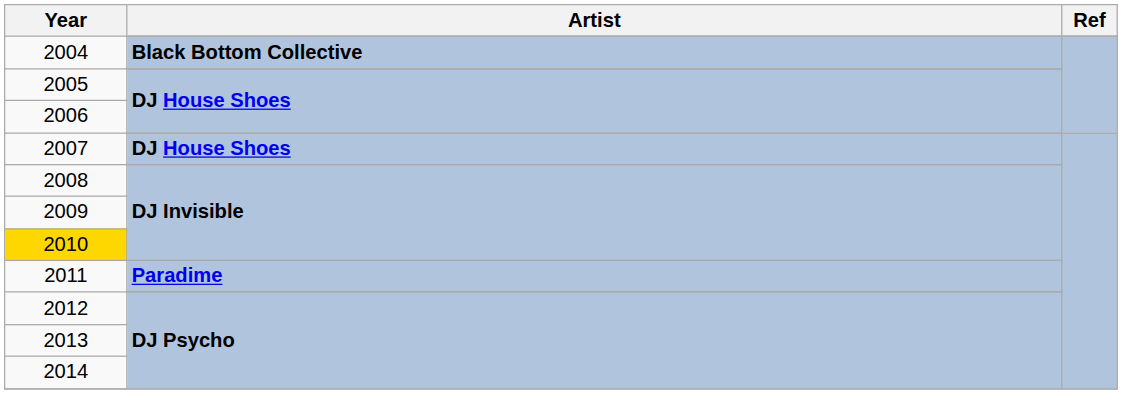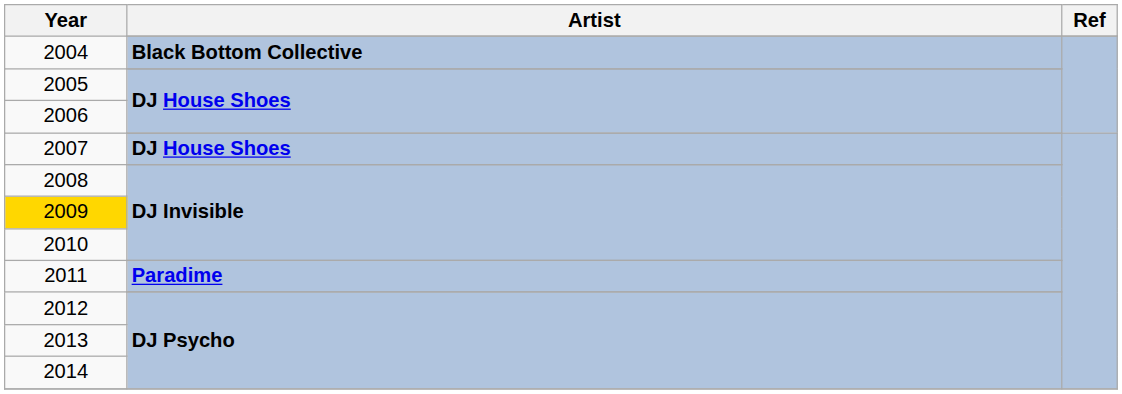(66, 212) no background -> (66, 212) gold background
(66, 244) gold background -> (66, 244) no background
